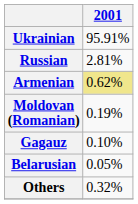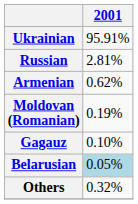(104, 82) khaki background -> (104, 82) no background
(104, 165) no background -> (104, 165) lightblue background
